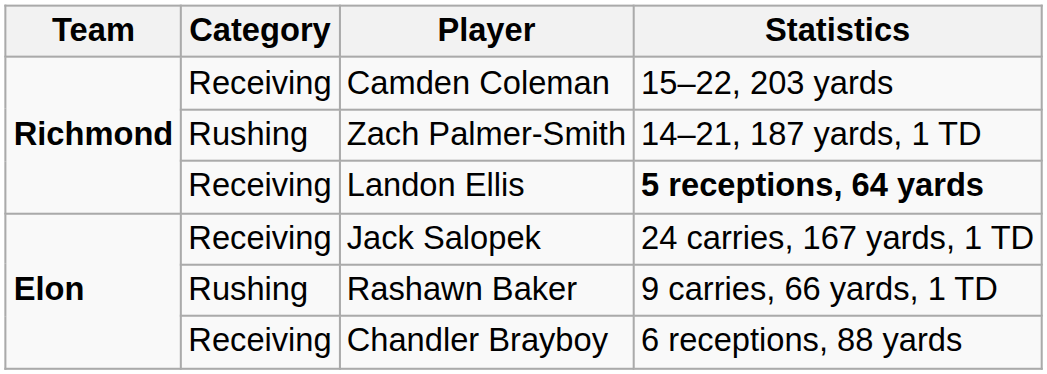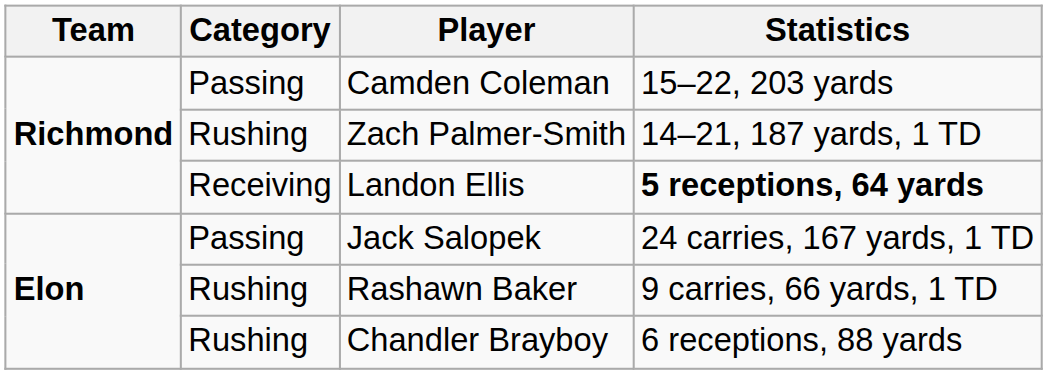(260, 82) Receiving -> (246, 82) Passing
(260, 238) Receiving -> (246, 238) Passing
(260, 341) Receiving -> (248, 341) Rushing
